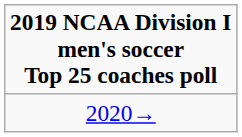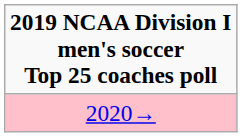(121, 112) no background -> (121, 112) pink background
